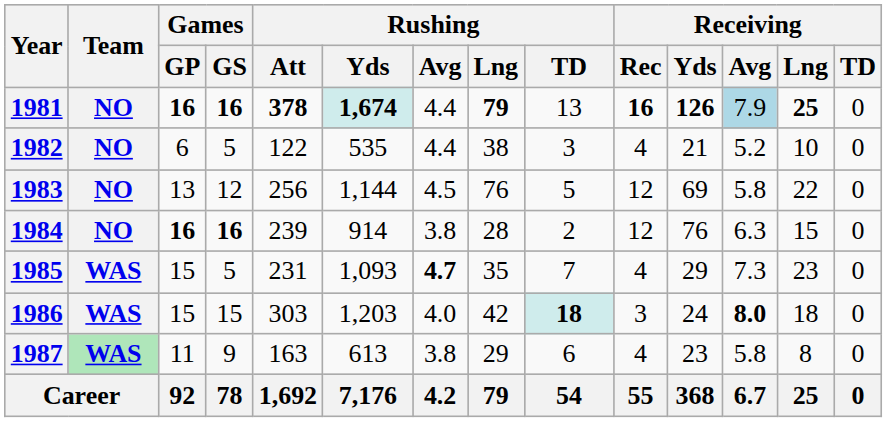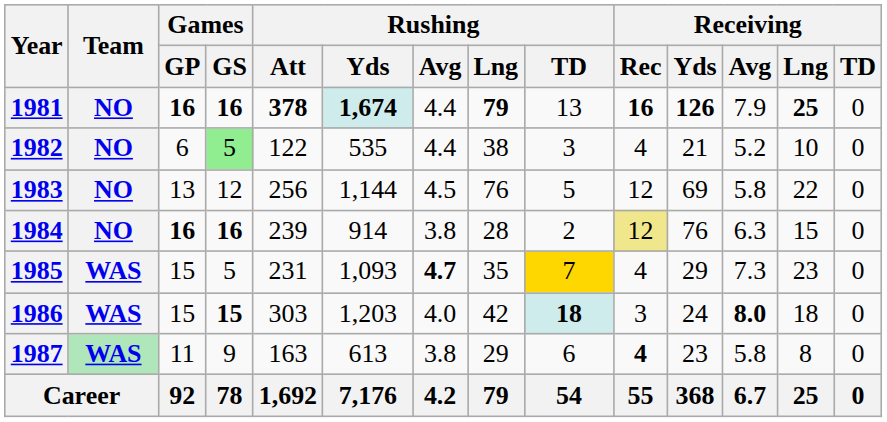(750, 107) lightblue background -> (750, 107) no background
(230, 148) no background -> (230, 148) lightgreen background
(641, 230) no background -> (641, 230) khaki background
(569, 271) no background -> (569, 271) gold background
(230, 312) normal -> (230, 312) bold
(641, 353) normal -> (641, 353) bold
